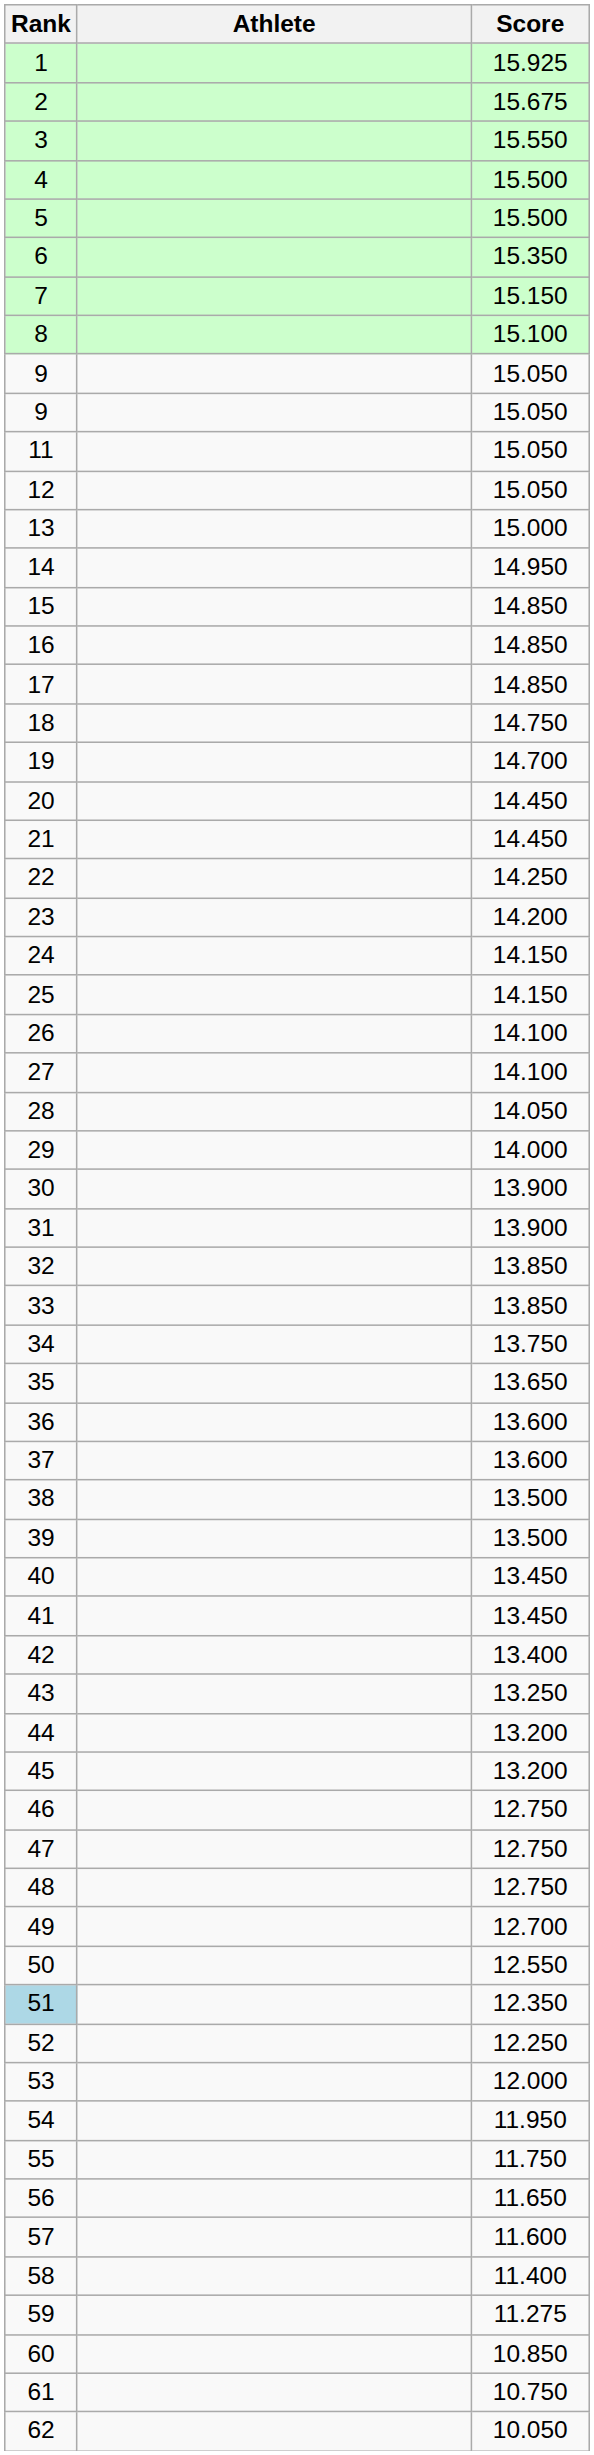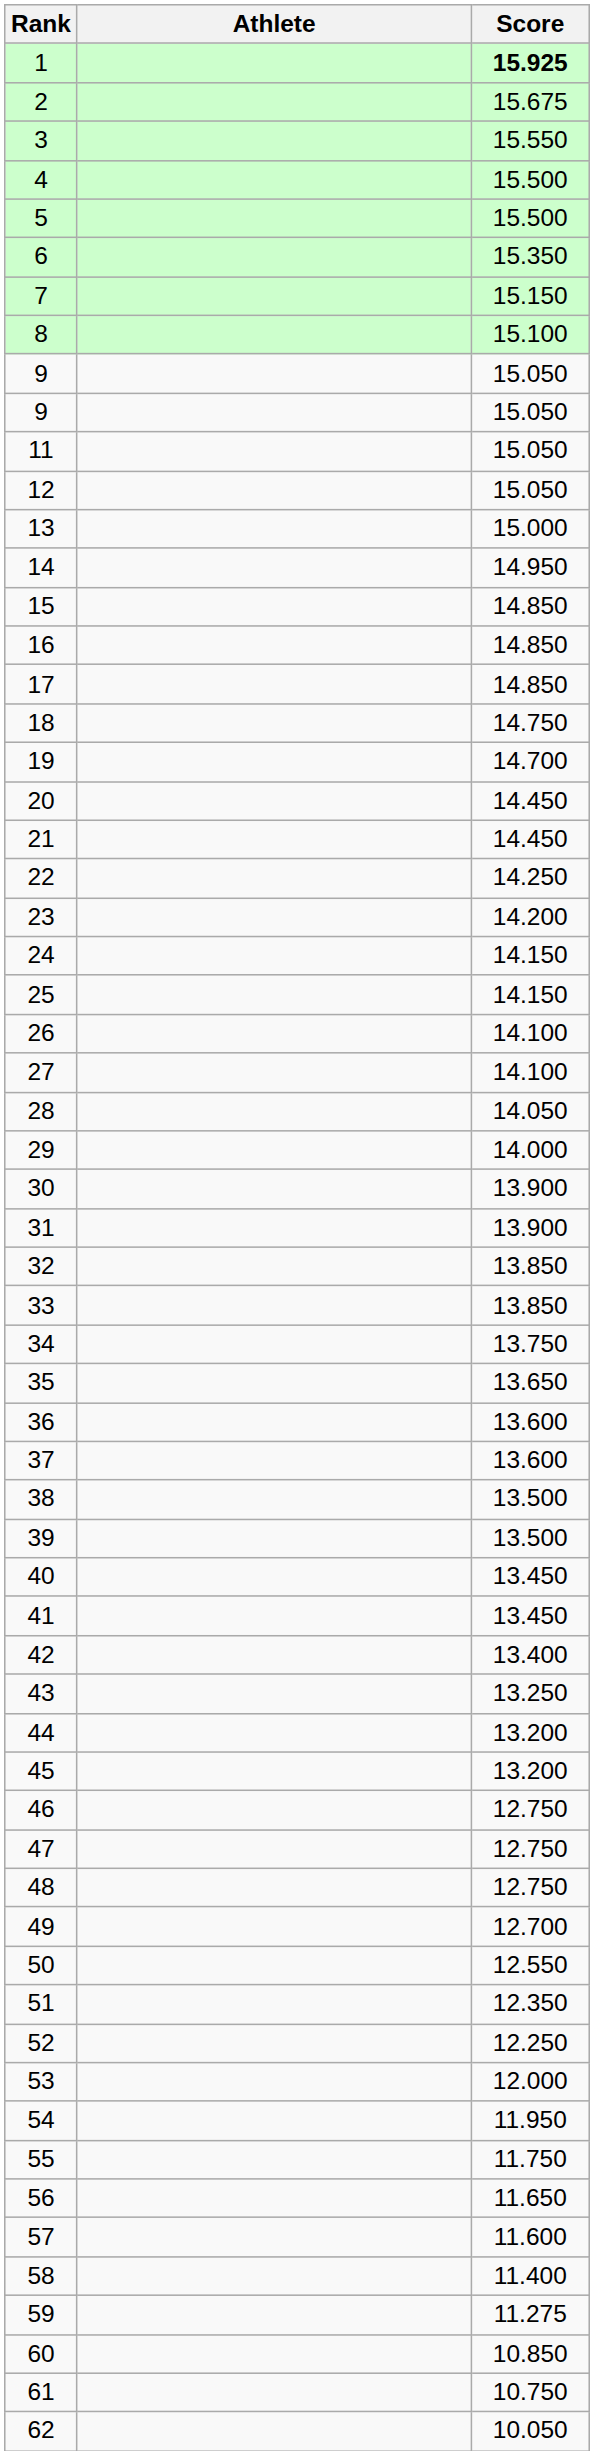(530, 62) normal -> (530, 62) bold
(41, 2003) lightblue background -> (41, 2003) no background
